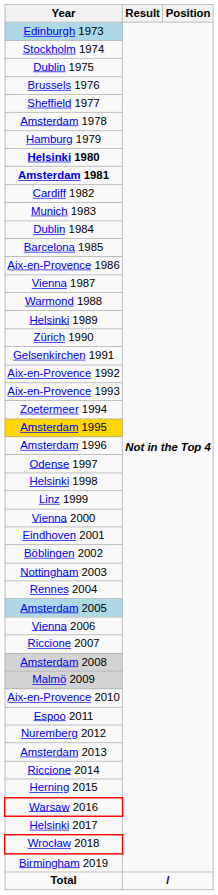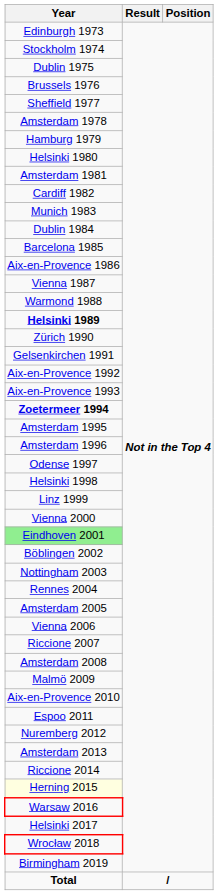(64, 31) lightblue background -> (64, 31) no background
(64, 157) bold -> (64, 157) normal
(64, 175) bold -> (64, 175) normal
(64, 319) normal -> (64, 319) bold
(64, 409) normal -> (64, 409) bold
(64, 427) gold background -> (64, 427) no background
(64, 535) no background -> (64, 535) lightgreen background
(64, 608) lightblue background -> (64, 608) no background
(64, 662) lightgrey background -> (64, 662) no background
(64, 680) lightgrey background -> (64, 680) no background
(64, 788) no background -> (64, 788) lightyellow background
